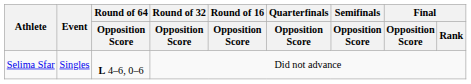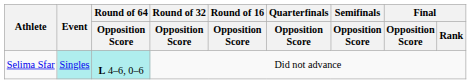(75, 65) no background -> (75, 65) paleturquoise background
(121, 71) no background -> (121, 71) paleturquoise background
